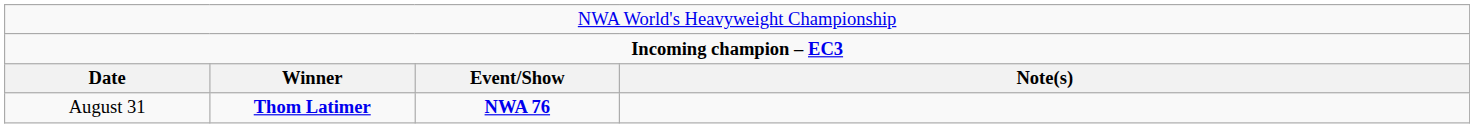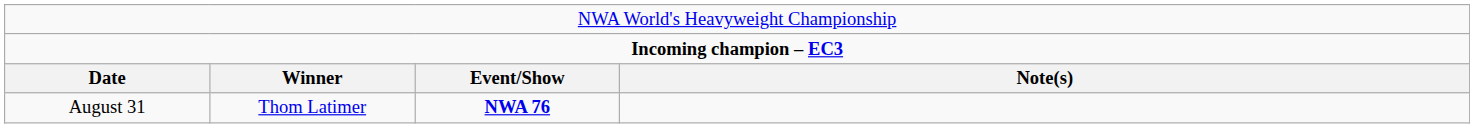(312, 107) bold -> (312, 107) normal
